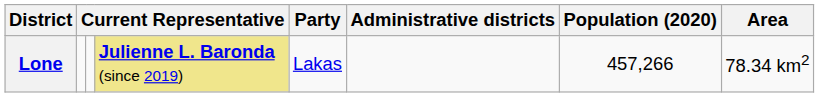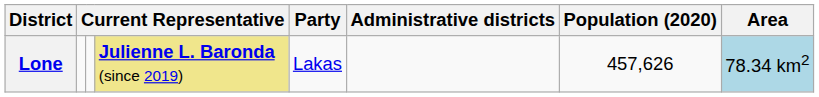(640, 63) 457,266 -> (640, 63) 457,626
(767, 64) no background -> (767, 64) lightblue background
